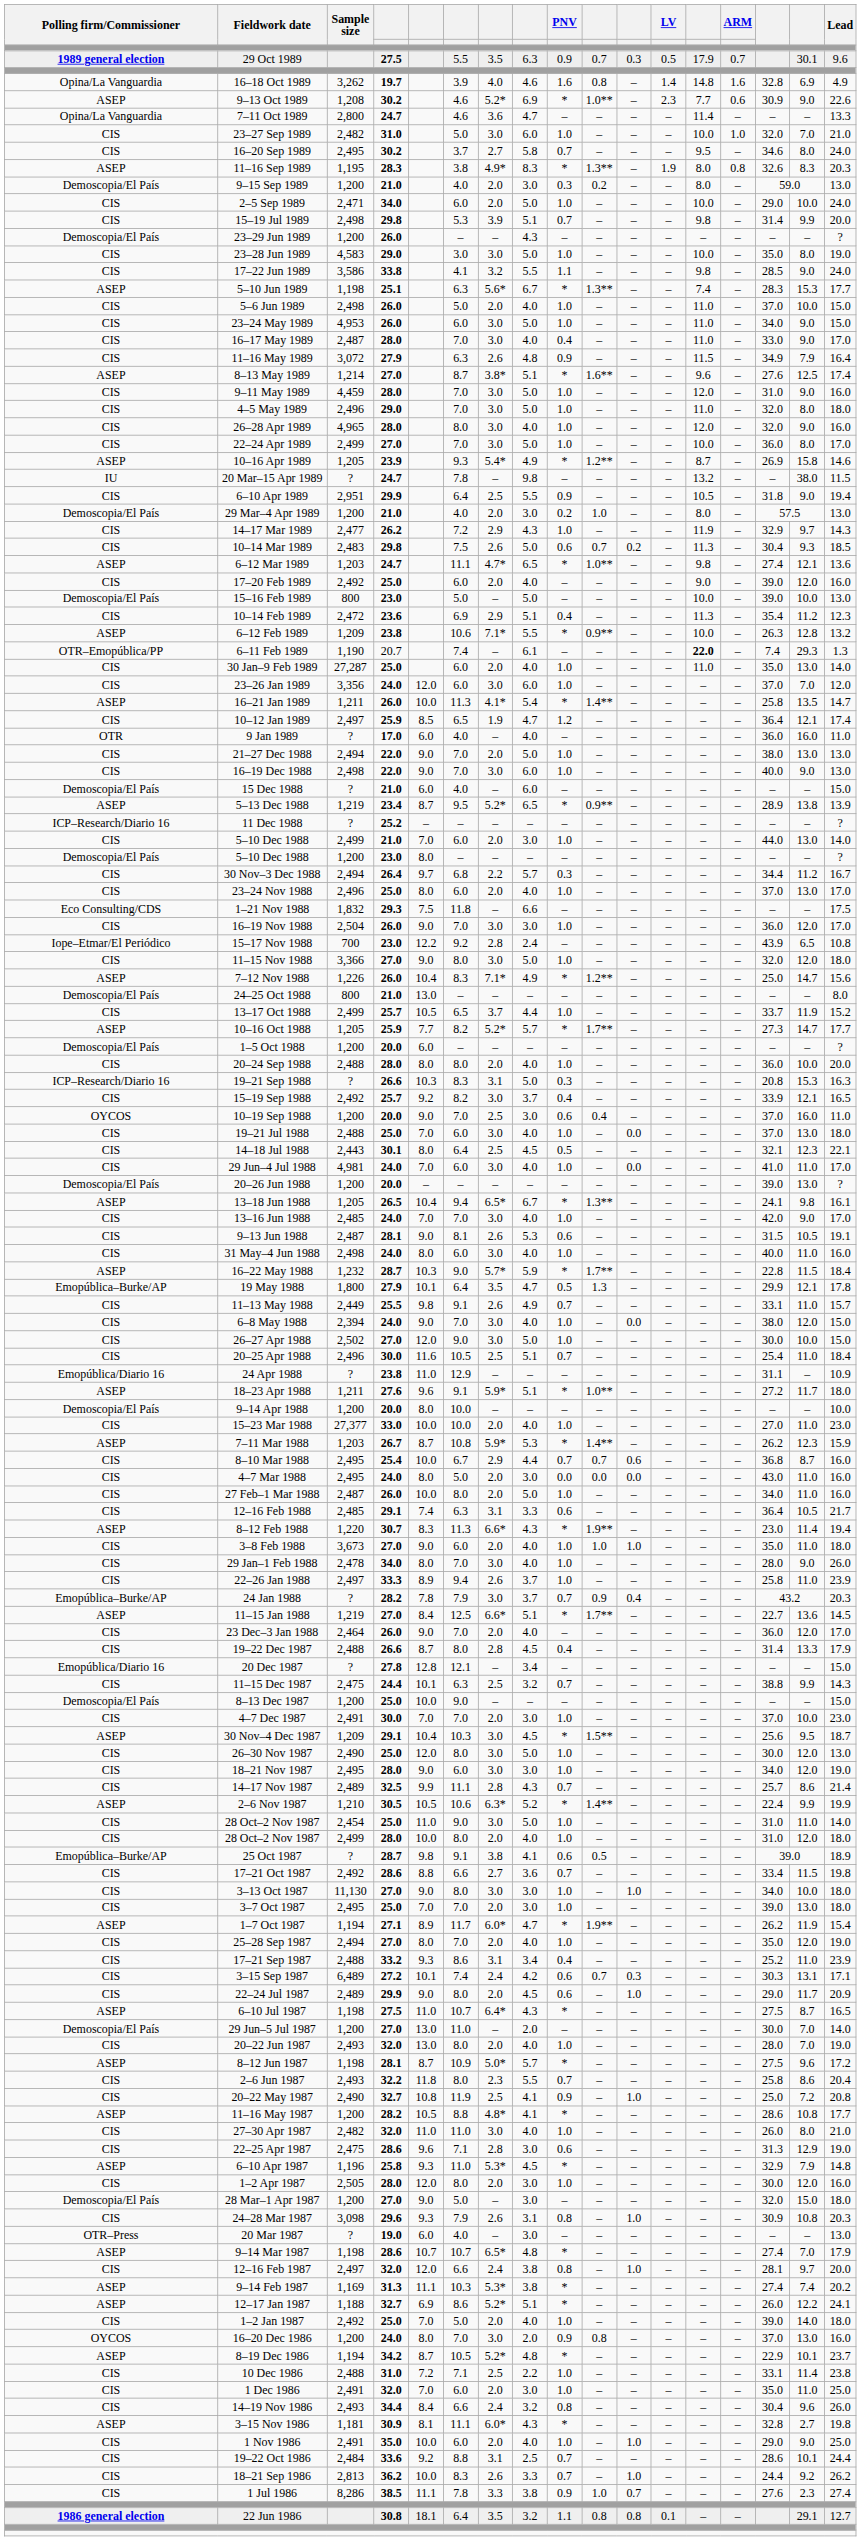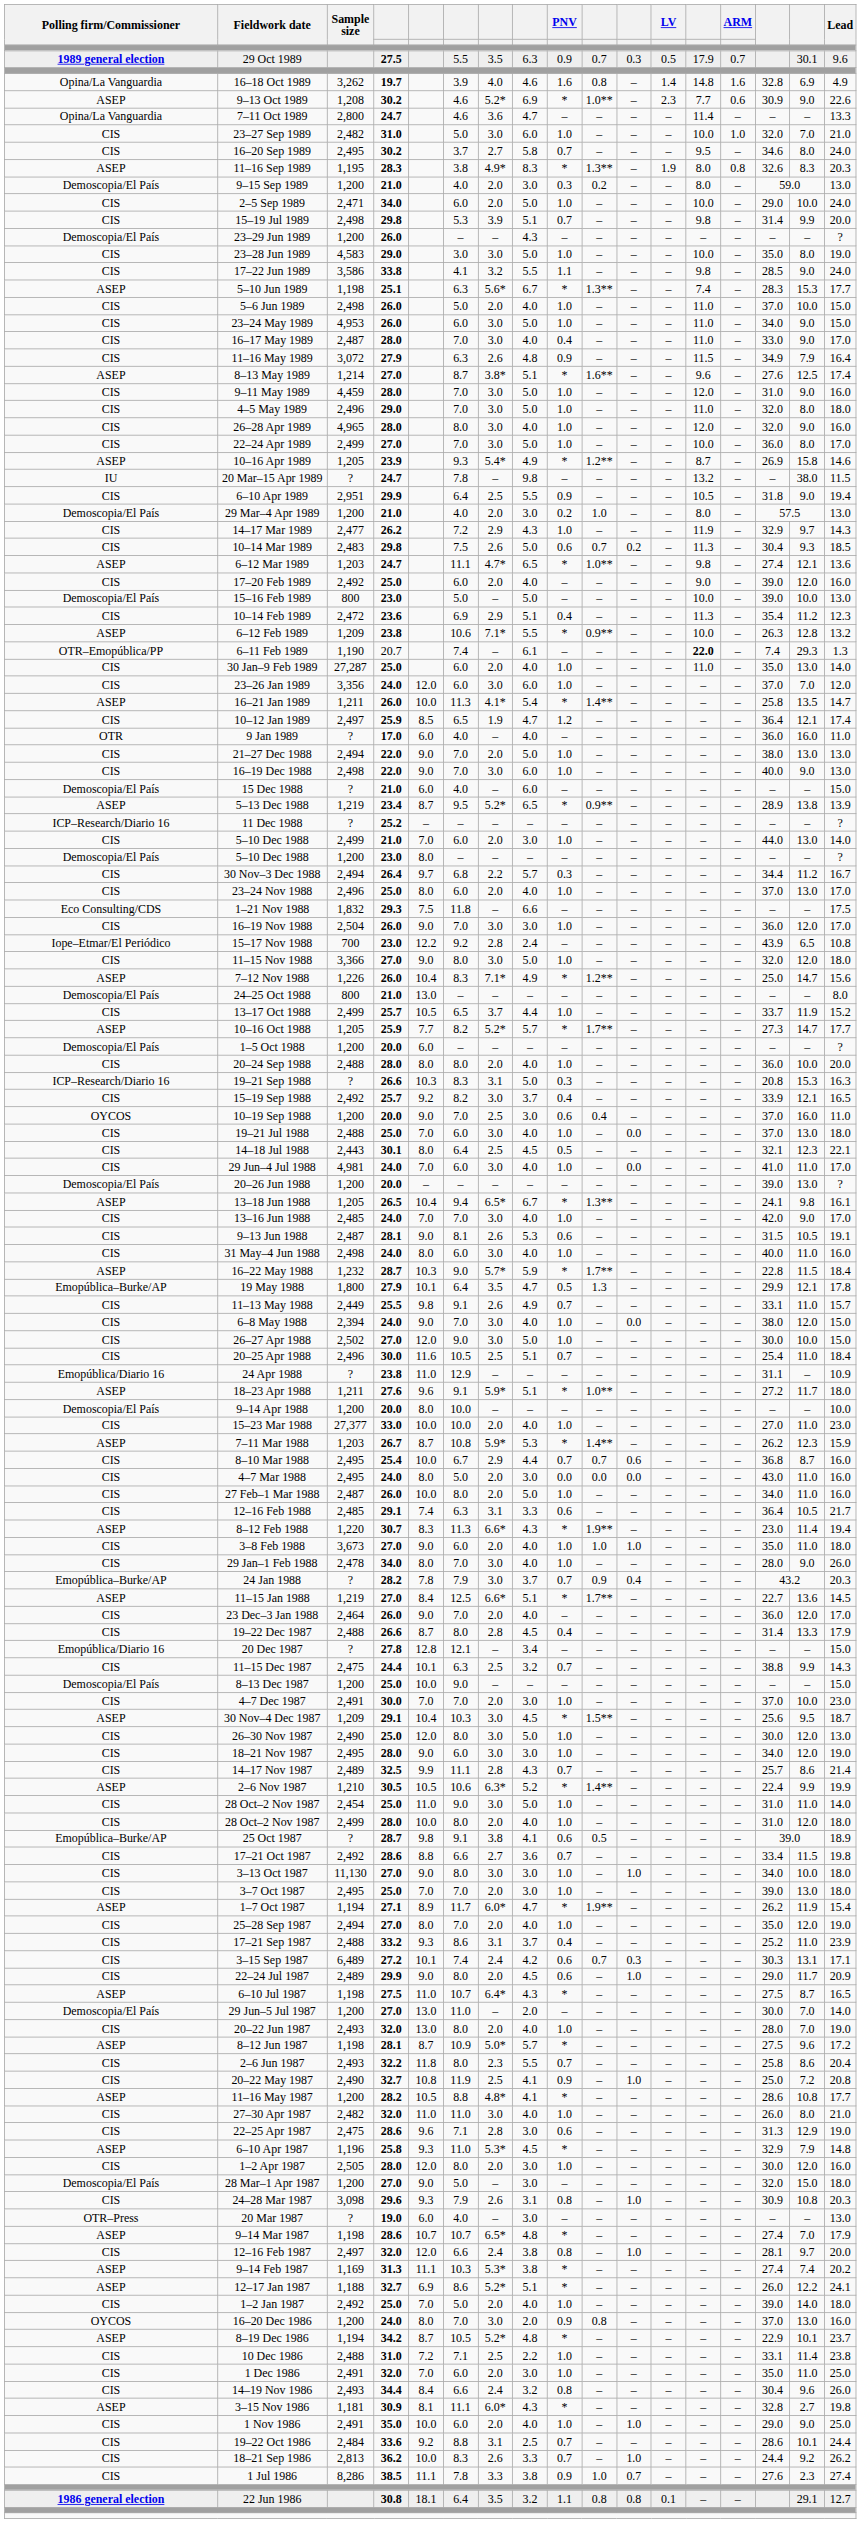- row: (272, 1581)
(530, 1960) 3.4 -> (530, 1942) 3.7
